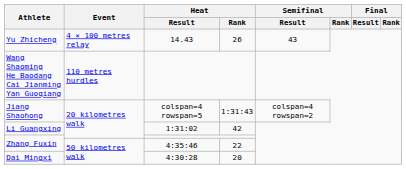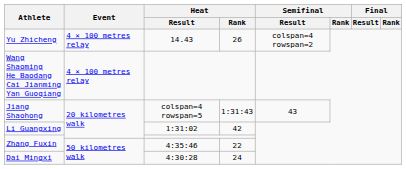(293, 40) 43 -> (293, 40) colspan=4 rowspan=2
(89, 75) 110 metres hurdles -> (98, 75) 4 × 100 metres relay
(293, 111) colspan=4 rowspan=2 -> (293, 111) 43
(237, 157) 20 -> (237, 157) 24
